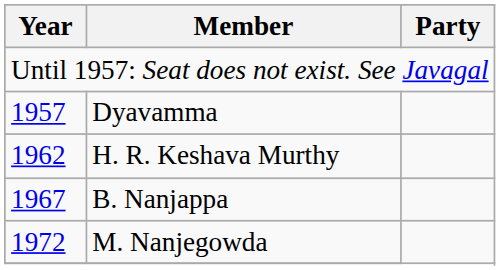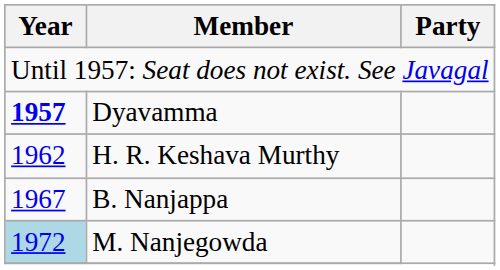(38, 112) normal -> (38, 112) bold
(38, 241) no background -> (38, 241) lightblue background
